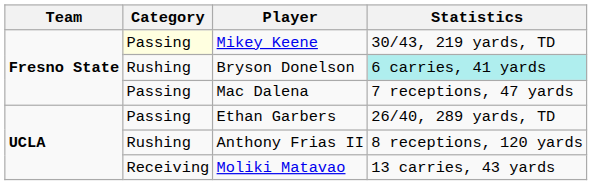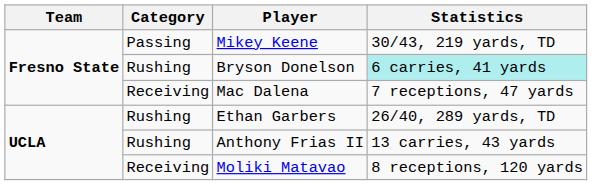(159, 42) lightyellow background -> (159, 42) no background
(159, 92) Passing -> (168, 92) Receiving
(159, 117) Passing -> (159, 117) Rushing
(477, 142) 8 receptions, 120 yards -> (463, 142) 13 carries, 43 yards
(463, 167) 13 carries, 43 yards -> (477, 167) 8 receptions, 120 yards
